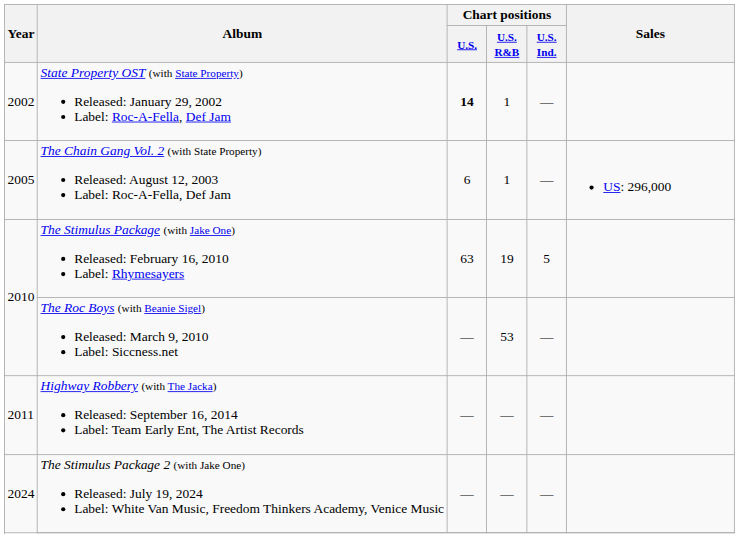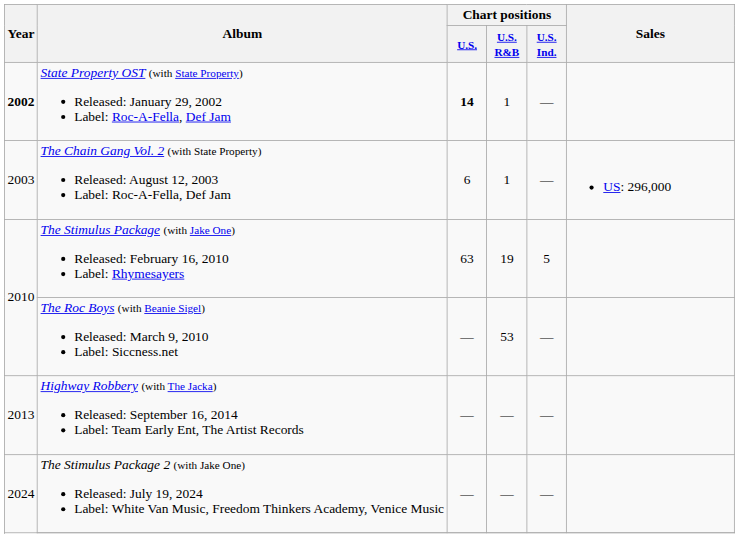(21, 101) normal -> (21, 101) bold
(21, 179) 2005 -> (21, 179) 2003
(21, 415) 2011 -> (21, 415) 2013
